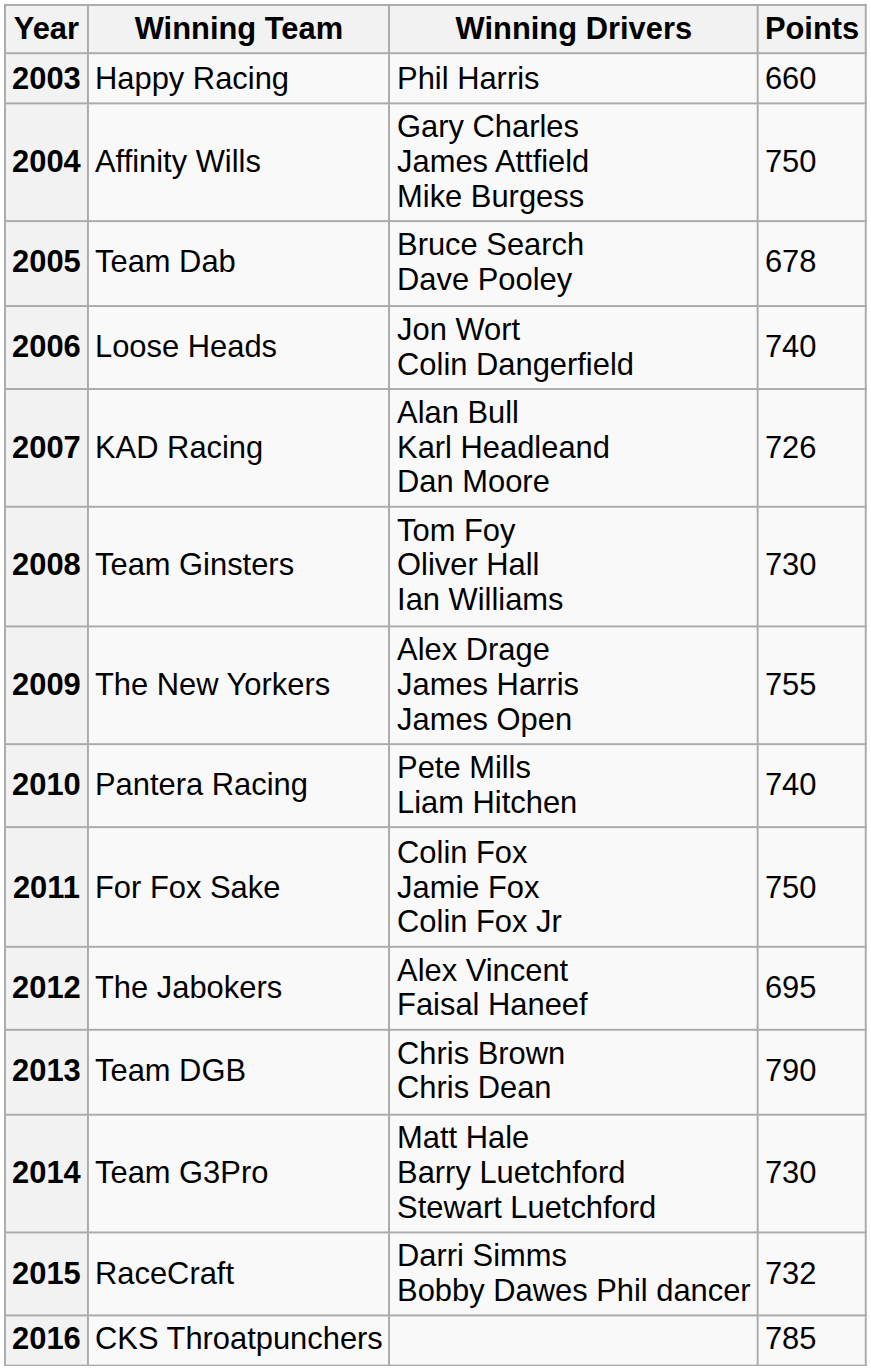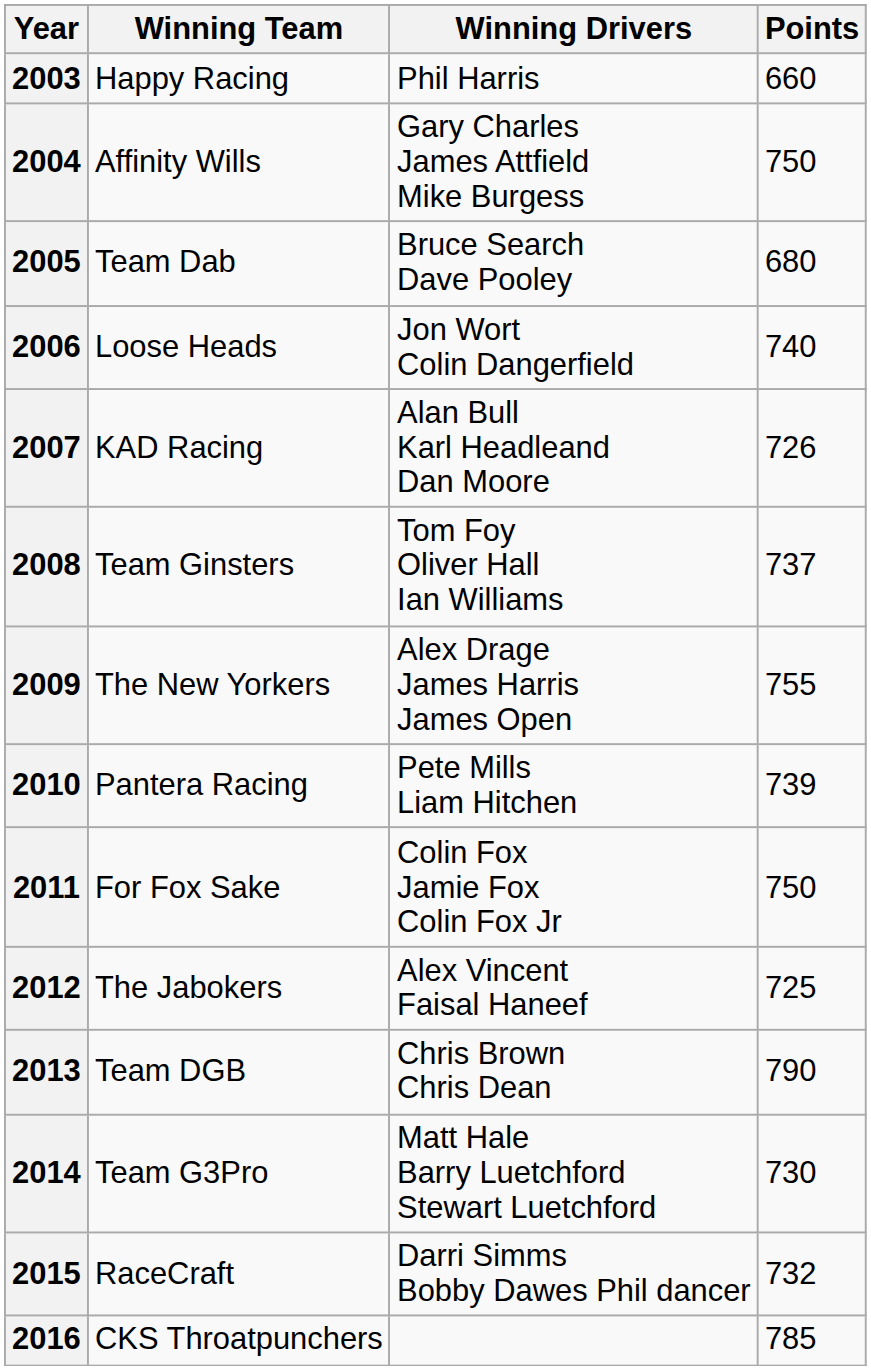(791, 262) 678 -> (791, 262) 680
(791, 566) 730 -> (791, 566) 737
(791, 785) 740 -> (791, 785) 739
(791, 987) 695 -> (791, 987) 725
